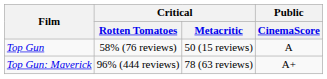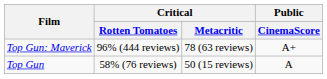rows swapped: (26, 47) <-> (49, 64)
